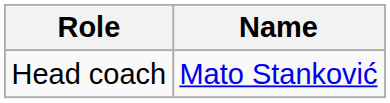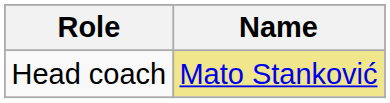(278, 73) no background -> (278, 73) khaki background
